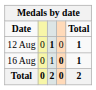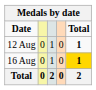(52, 44) bold -> (52, 44) normal
(61, 60) bold -> (61, 60) normal
(79, 60) no background -> (79, 60) gold background
